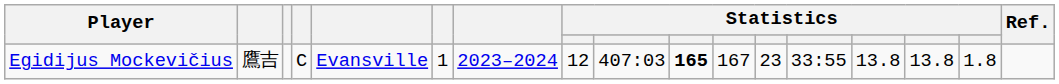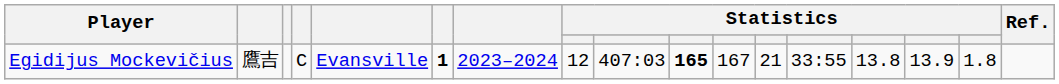(443, 61) normal -> (443, 61) bold
(771, 61) 23 -> (771, 61) 21
(932, 61) 13.8 -> (932, 61) 13.9
